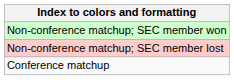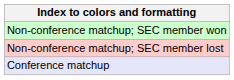(58, 65) no background -> (58, 65) lavender background
